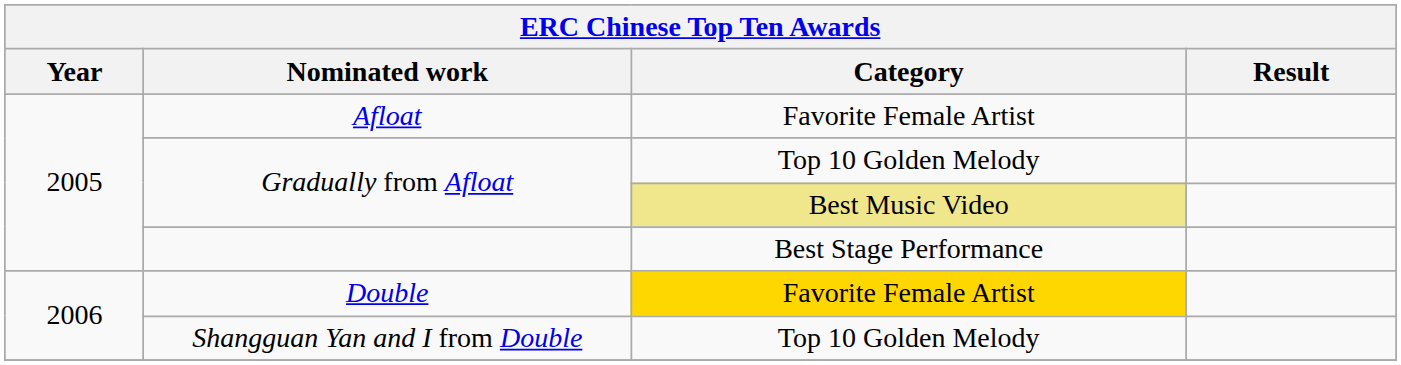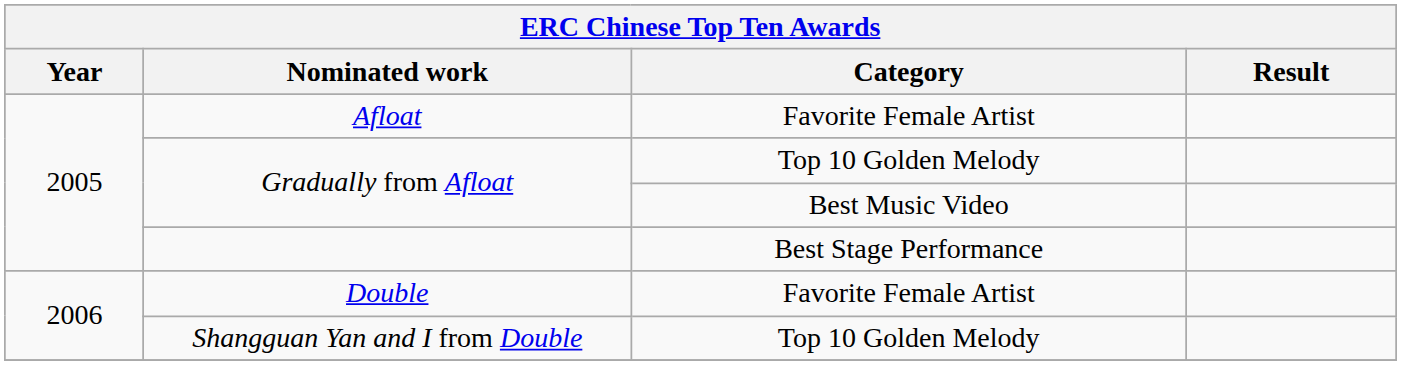(909, 204) khaki background -> (909, 204) no background
(909, 293) gold background -> (909, 293) no background
